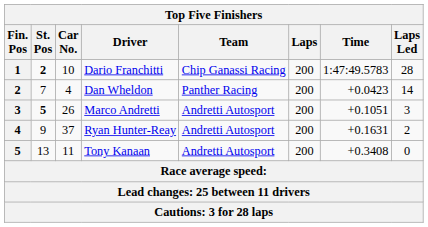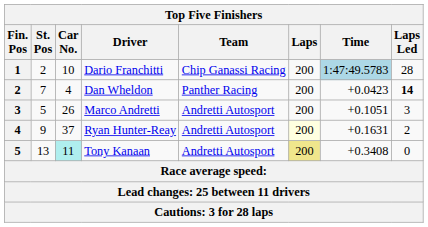(43, 70) bold -> (43, 70) normal
(356, 70) no background -> (356, 70) lightblue background
(407, 90) normal -> (407, 90) bold
(43, 110) bold -> (43, 110) normal
(304, 130) no background -> (304, 130) lightyellow background
(68, 151) no background -> (68, 151) paleturquoise background
(304, 151) no background -> (304, 151) khaki background
